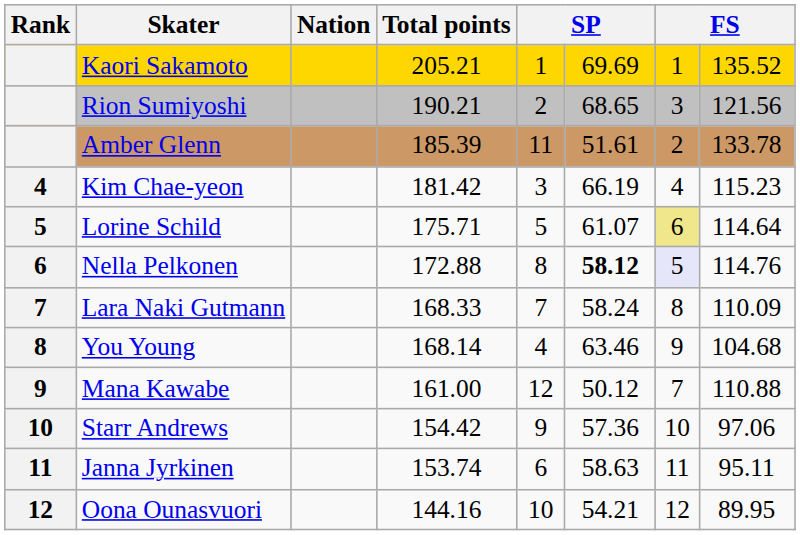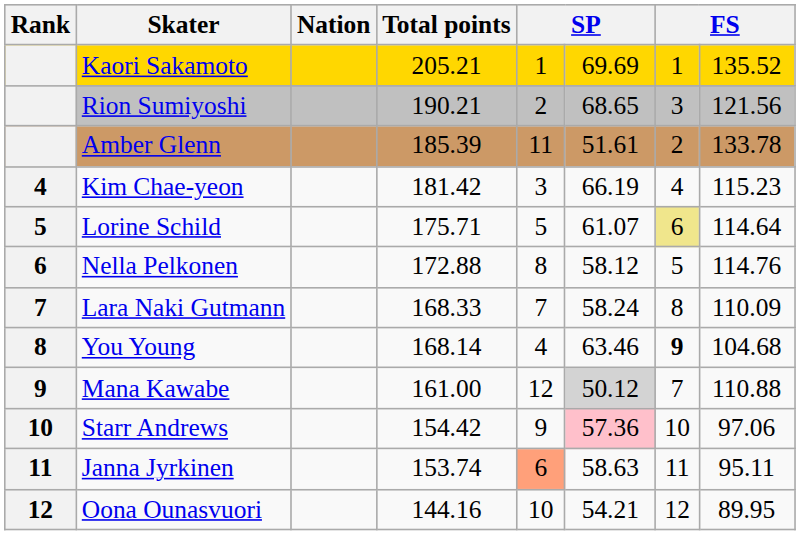(610, 266) bold -> (610, 266) normal
(677, 266) lavender background -> (677, 266) no background
(677, 347) normal -> (677, 347) bold
(610, 387) no background -> (610, 387) lightgrey background
(610, 428) no background -> (610, 428) pink background
(541, 468) no background -> (541, 468) lightsalmon background
